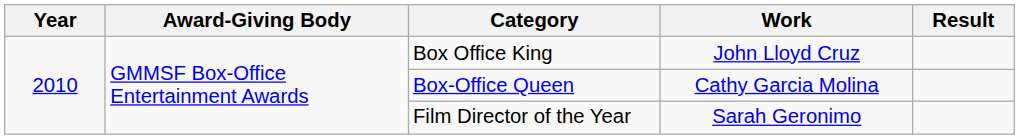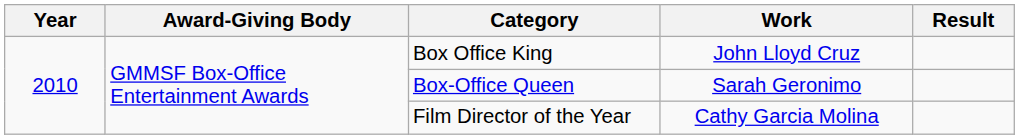(787, 85) Cathy Garcia Molina -> (787, 85) Sarah Geronimo
(787, 117) Sarah Geronimo -> (787, 117) Cathy Garcia Molina
